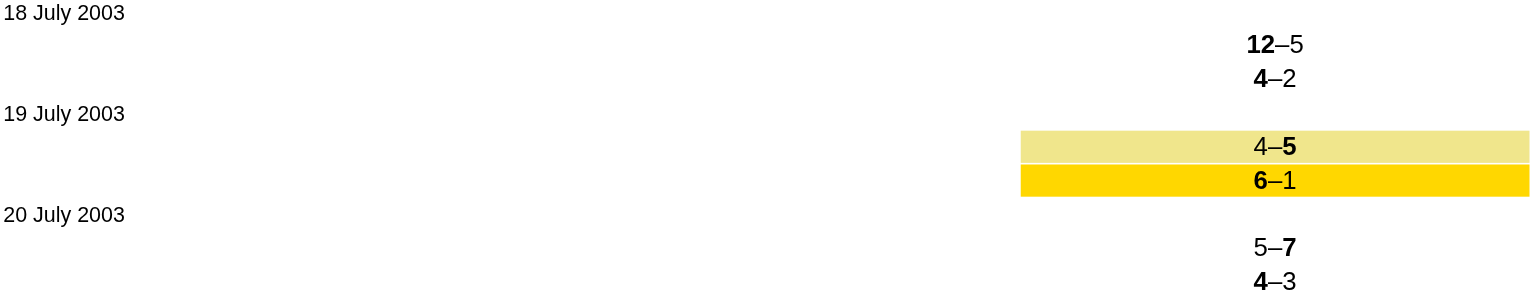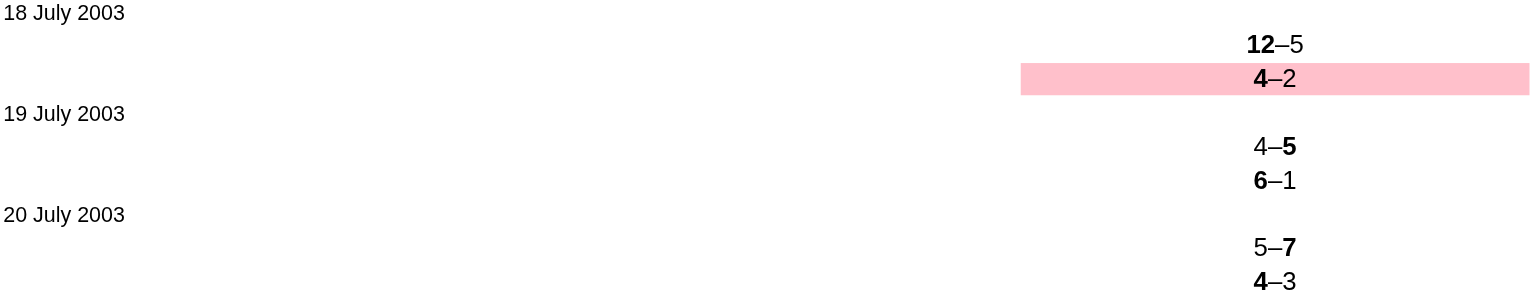(1275, 78) no background -> (1275, 78) pink background
(1275, 146) khaki background -> (1275, 146) no background
(1275, 180) gold background -> (1275, 180) no background
